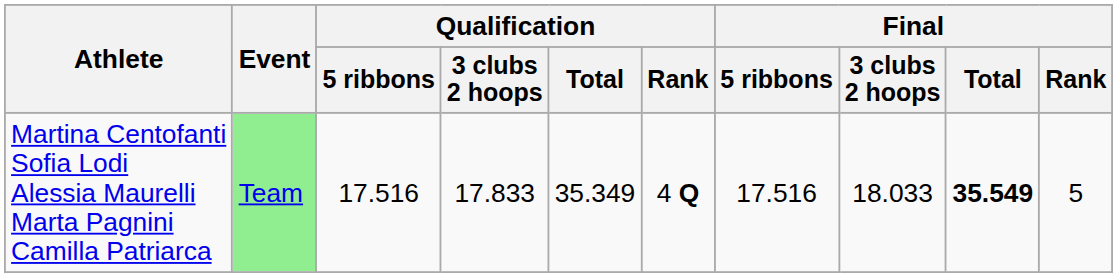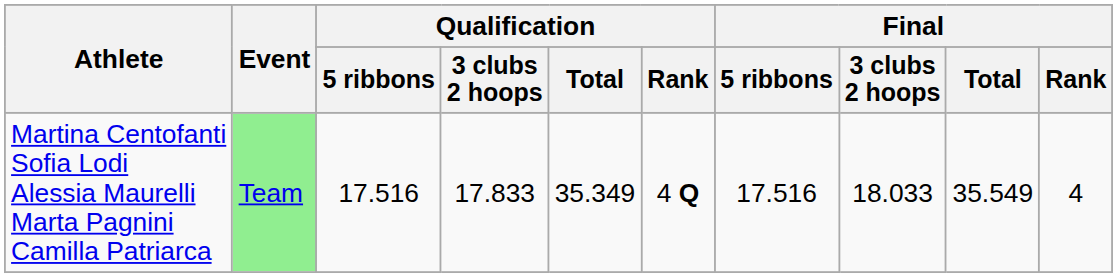(993, 193) bold -> (993, 193) normal
(1076, 193) 5 -> (1076, 193) 4
